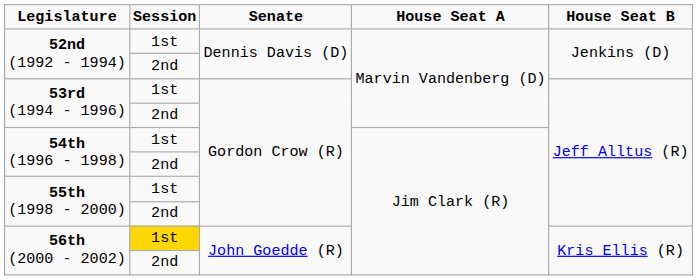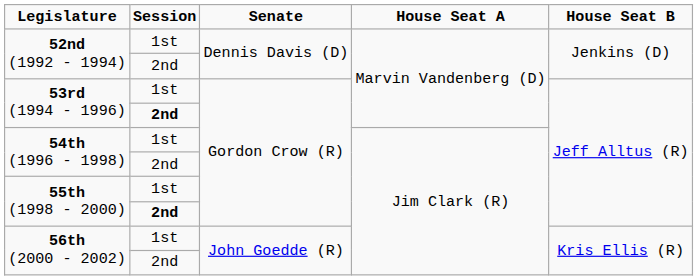(165, 115) normal -> (165, 115) bold
(165, 213) normal -> (165, 213) bold
(165, 238) gold background -> (165, 238) no background
